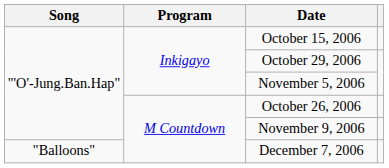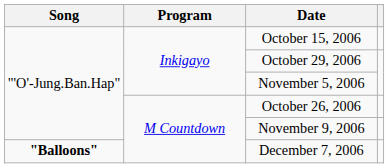(64, 151) normal -> (64, 151) bold
